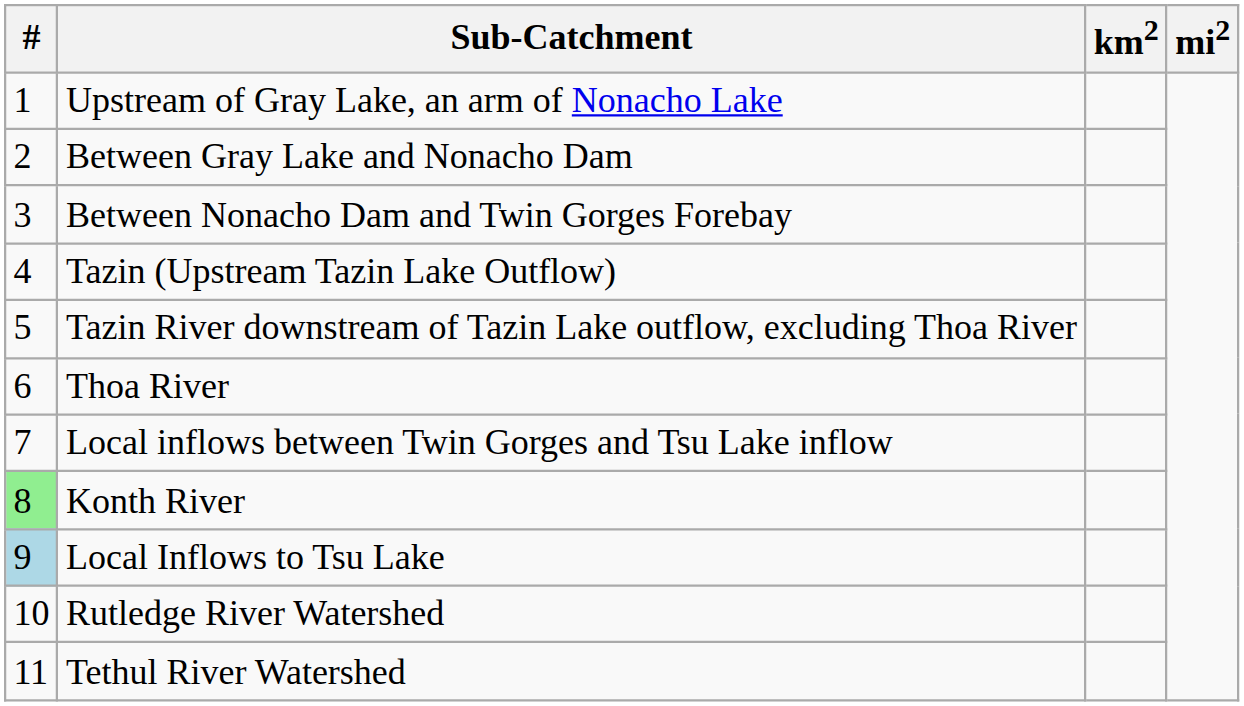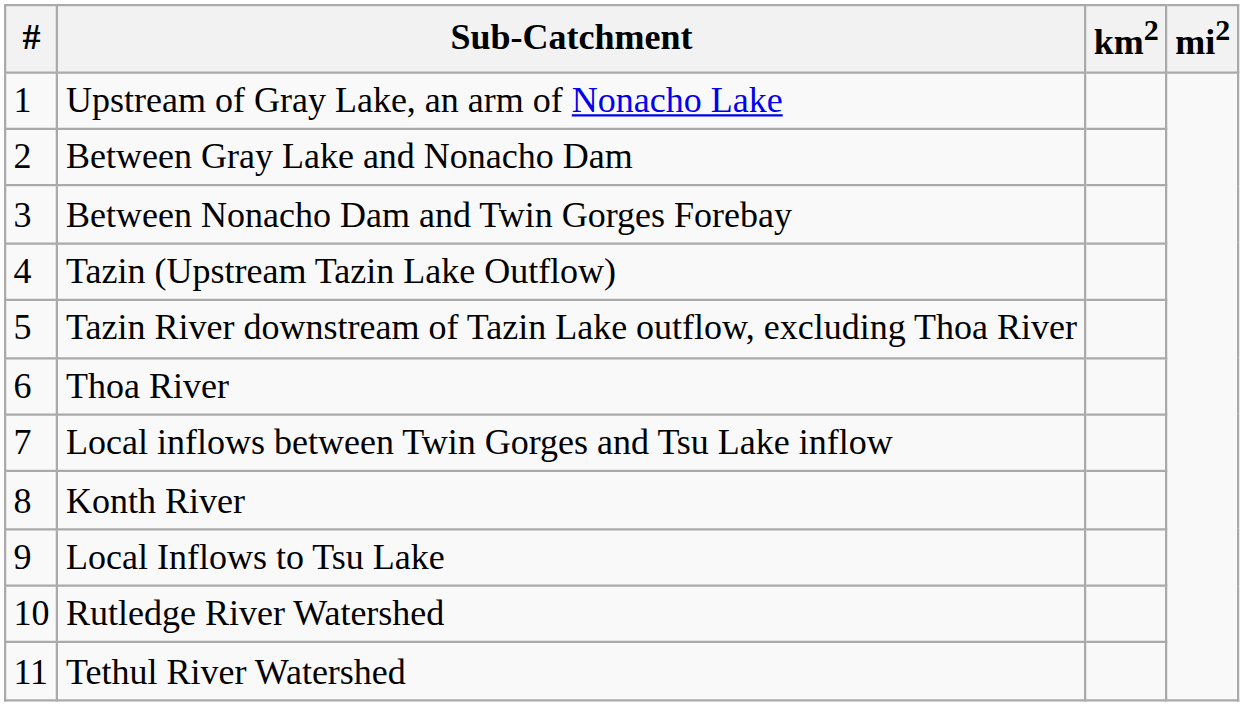(22, 499) lightgreen background -> (22, 499) no background
(22, 556) lightblue background -> (22, 556) no background
